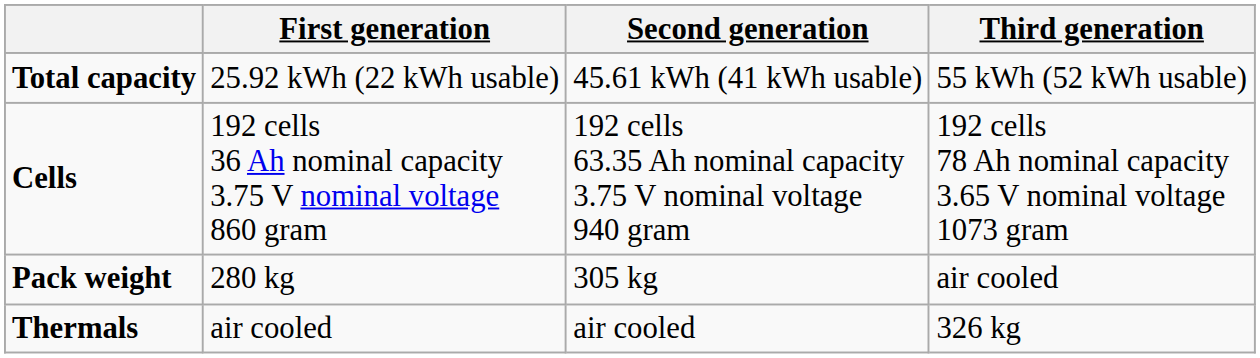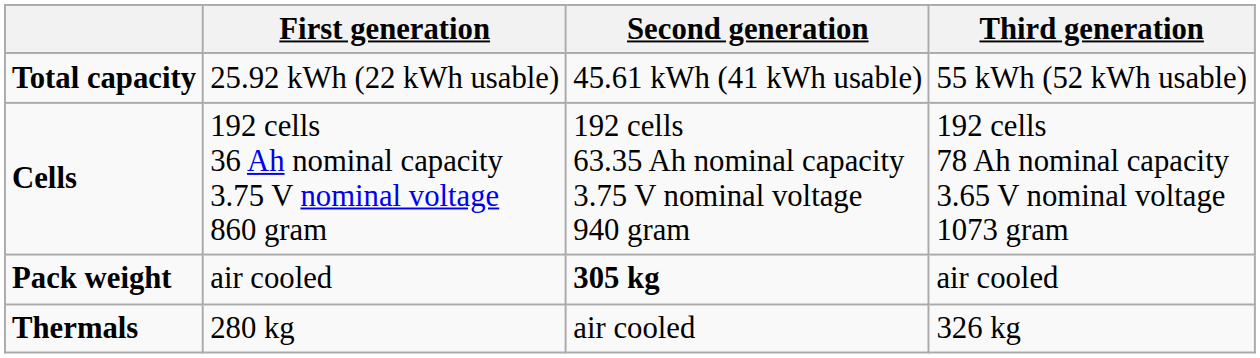(252, 278) 280 kg -> (271, 278) air cooled
(616, 278) normal -> (616, 278) bold
(271, 327) air cooled -> (252, 327) 280 kg
